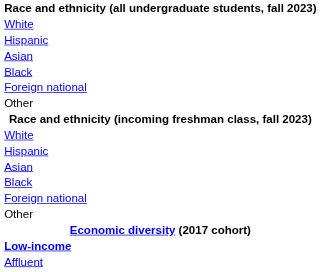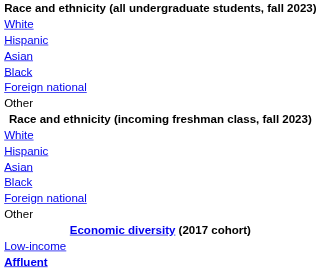(38, 246) bold -> (35, 246) normal
(24, 262) normal -> (26, 262) bold
